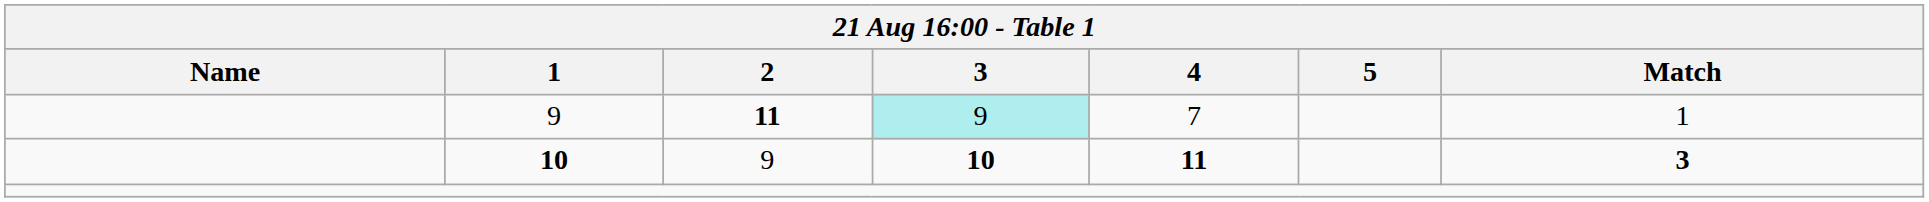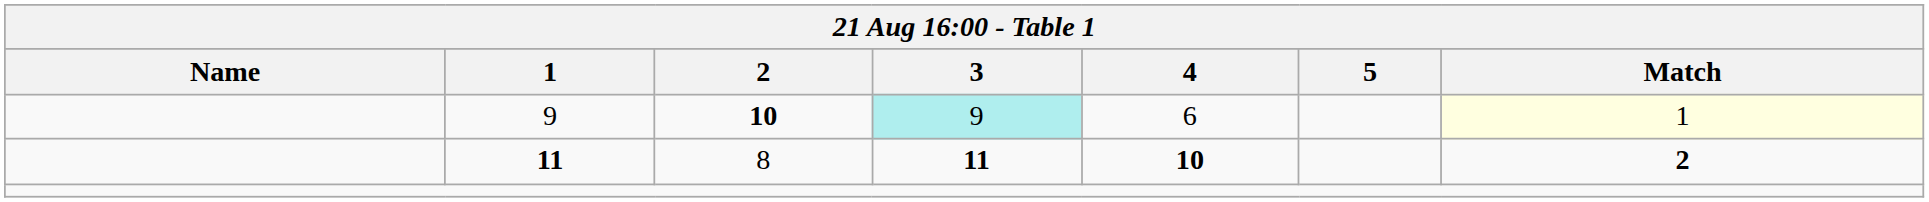(767, 116) 11 -> (763, 116) 10
(1194, 116) 7 -> (1190, 116) 6
(1683, 116) no background -> (1683, 116) lightyellow background
(554, 160) 10 -> (550, 160) 11
(767, 160) 9 -> (763, 160) 8
(981, 160) 10 -> (977, 160) 11
(1194, 160) 11 -> (1190, 160) 10
(1683, 160) 3 -> (1683, 160) 2
